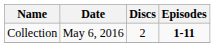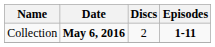(93, 33) normal -> (94, 33) bold
